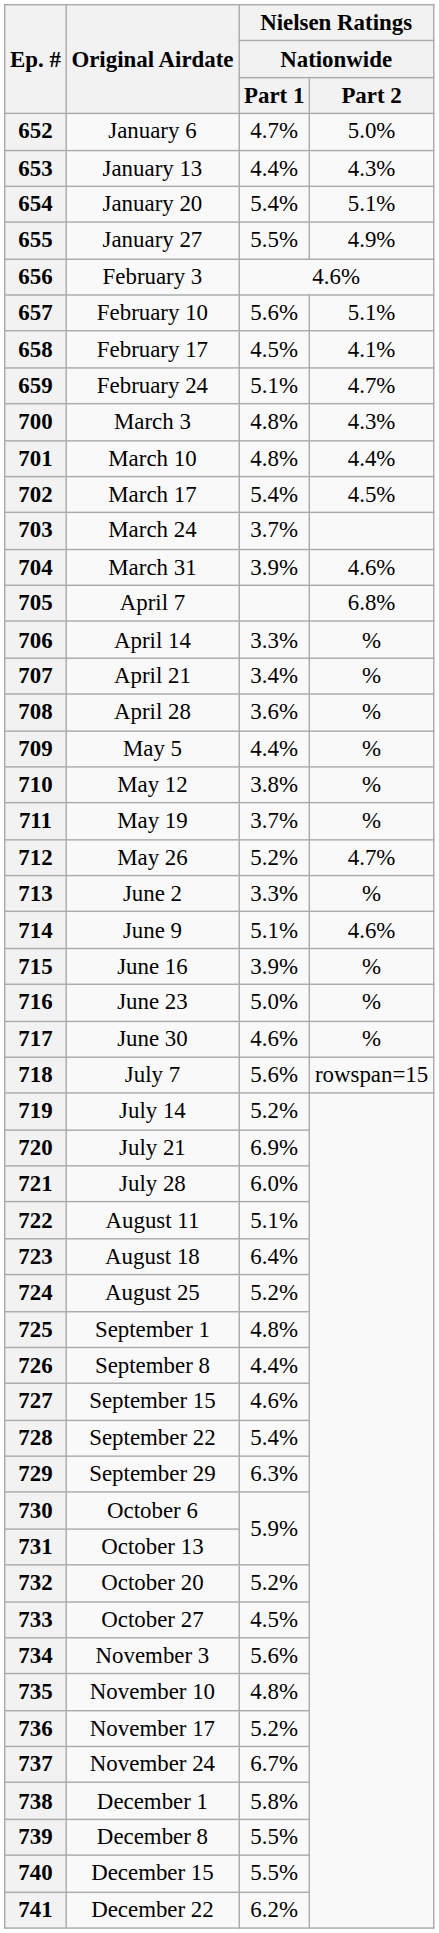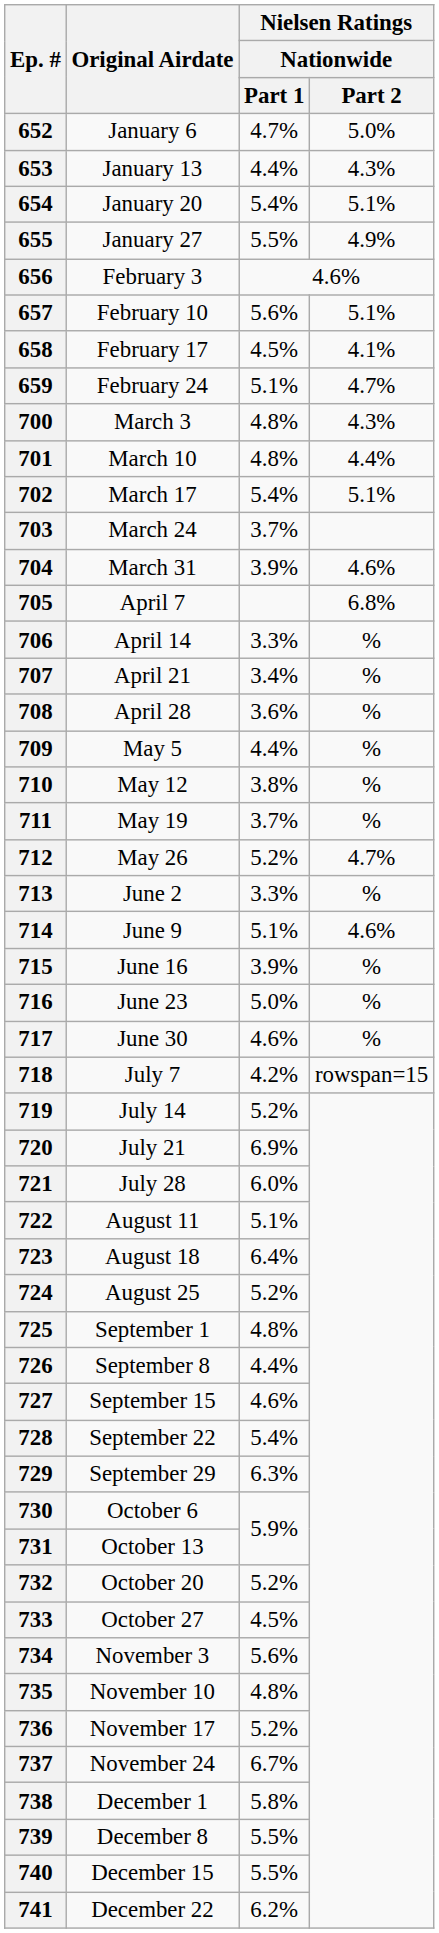(372, 494) 4.5% -> (372, 494) 5.1%
(274, 1074) 5.6% -> (274, 1074) 4.2%
